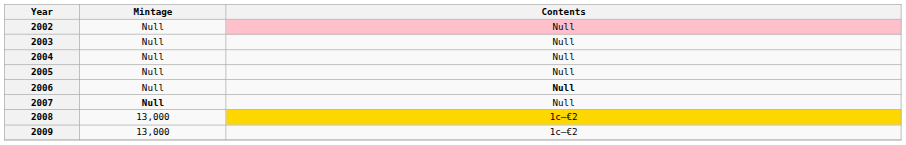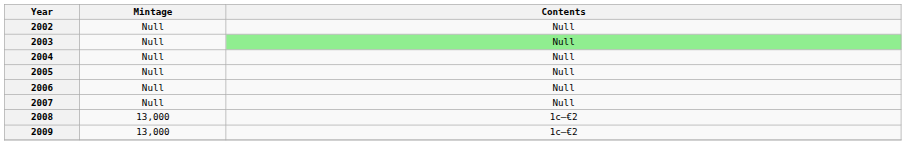(564, 27) pink background -> (564, 27) no background
(564, 42) no background -> (564, 42) lightgreen background
(564, 87) bold -> (564, 87) normal
(153, 102) bold -> (153, 102) normal
(564, 117) gold background -> (564, 117) no background
